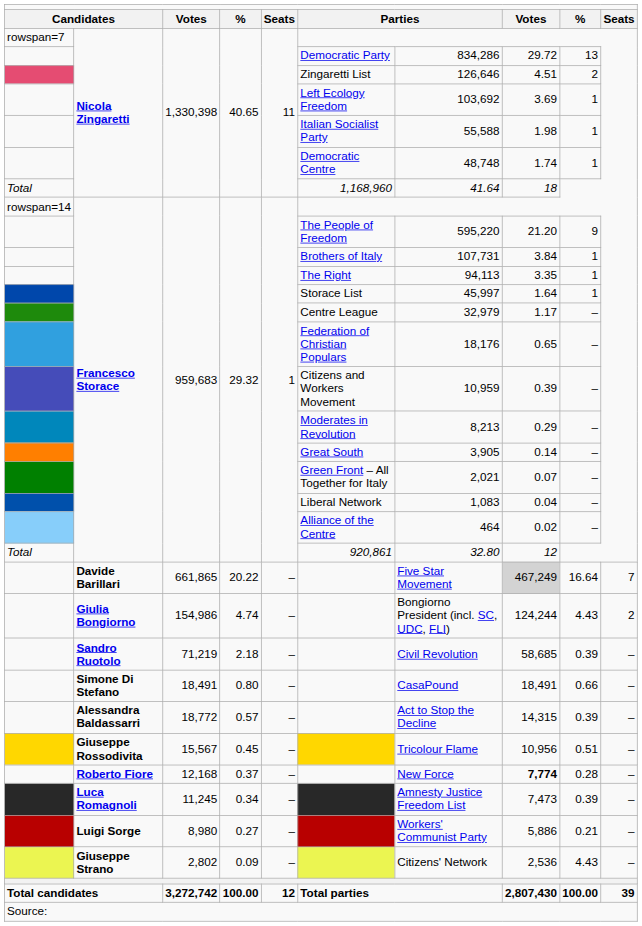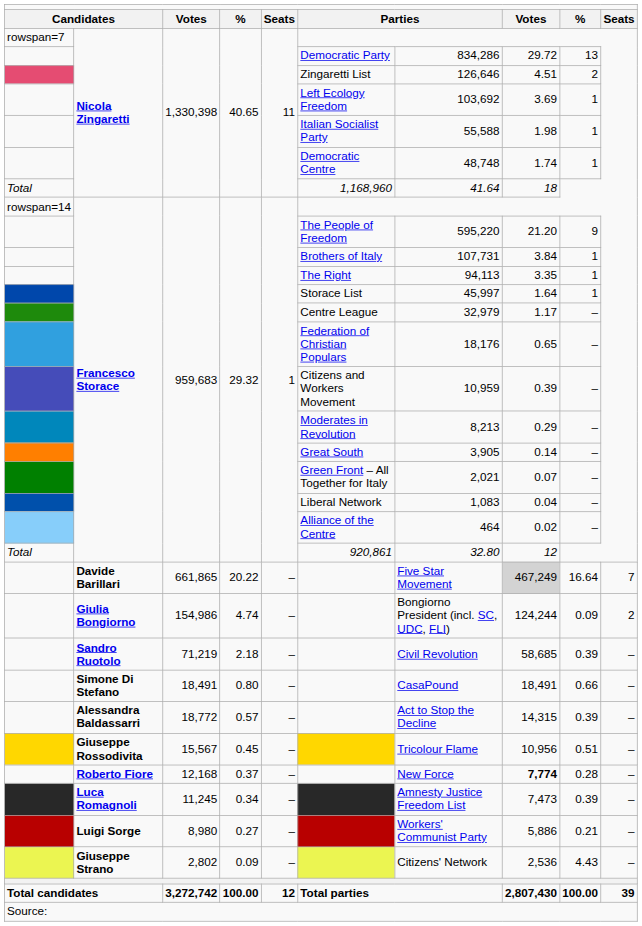(587, 616) 4.43 -> (587, 616) 0.09
